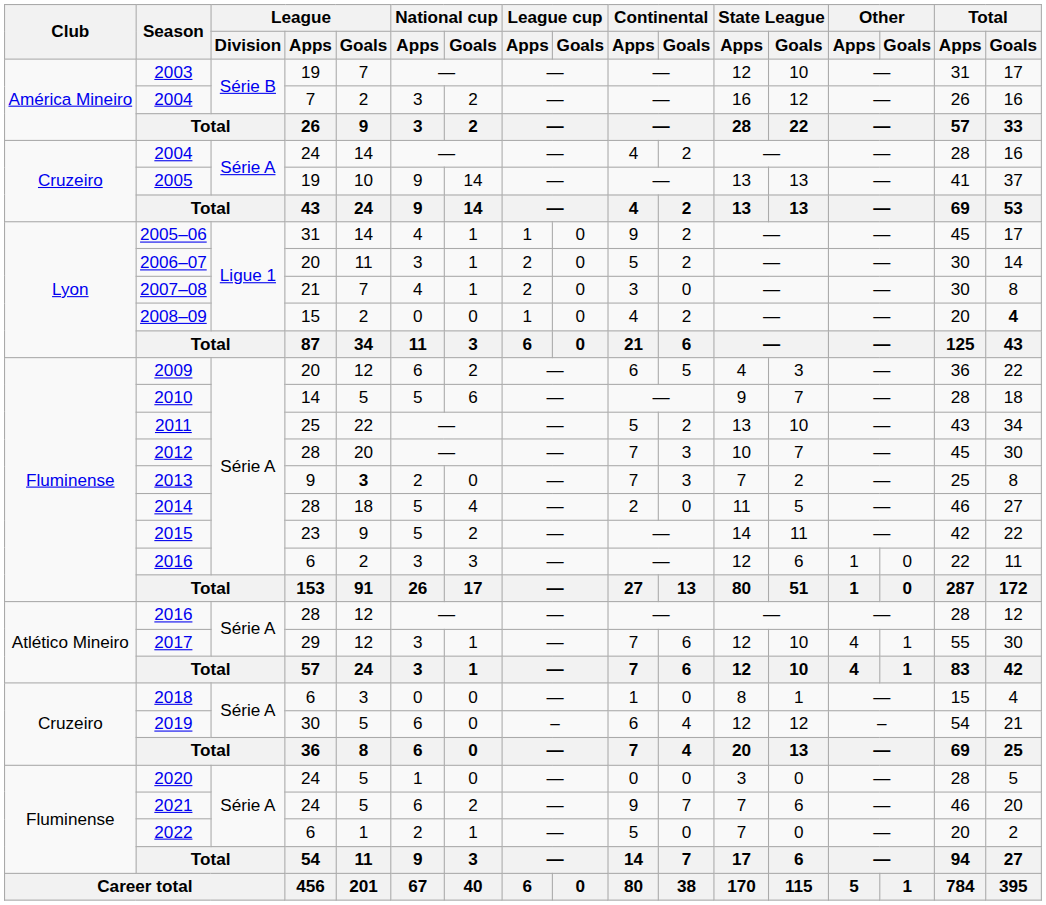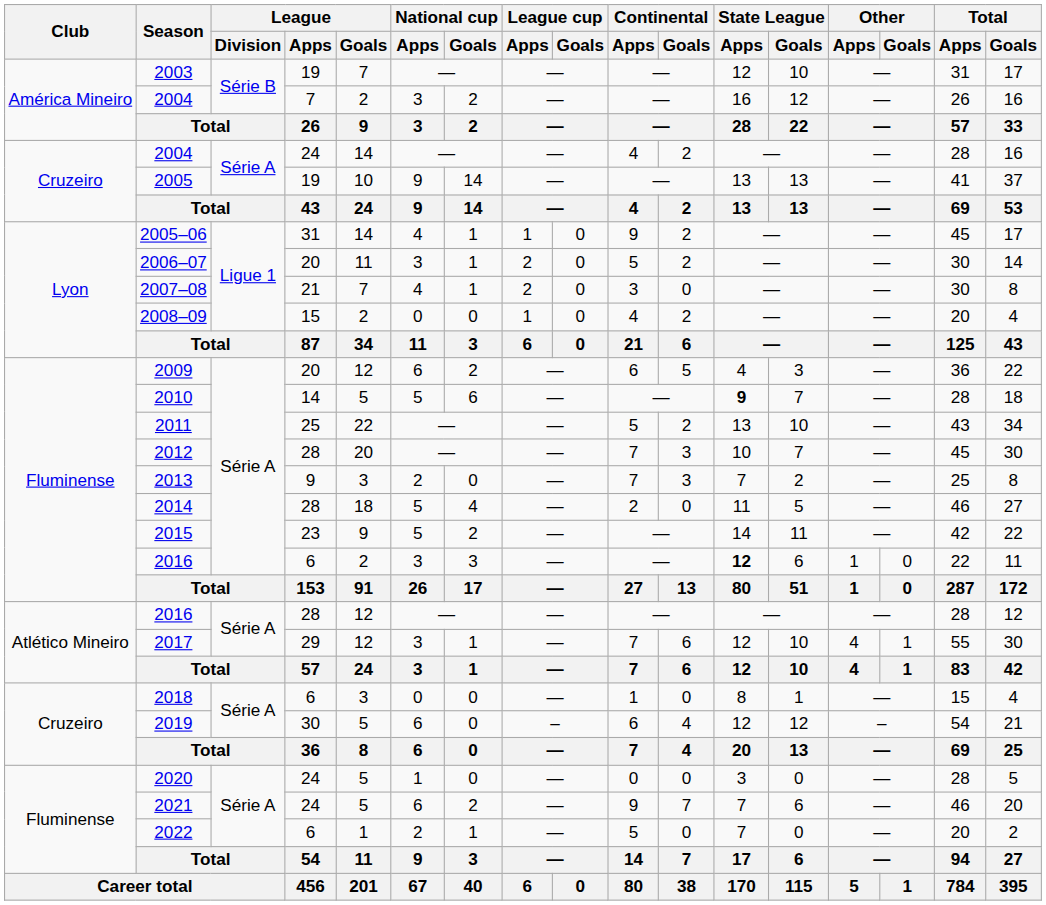(1013, 316) bold -> (1013, 316) normal
(742, 398) normal -> (742, 398) bold
(364, 479) bold -> (364, 479) normal
(742, 561) normal -> (742, 561) bold
